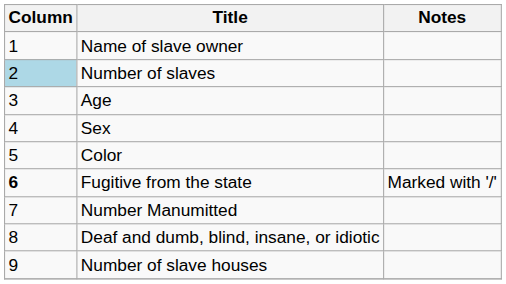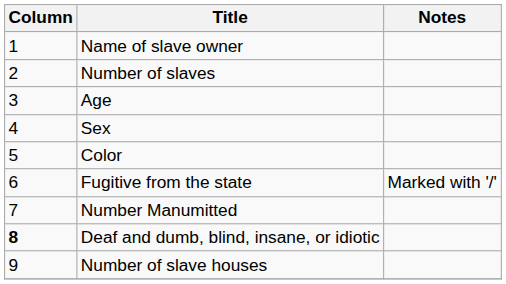(13, 73) lightblue background -> (13, 73) no background
(13, 182) bold -> (13, 182) normal
(13, 237) normal -> (13, 237) bold
